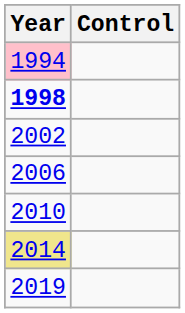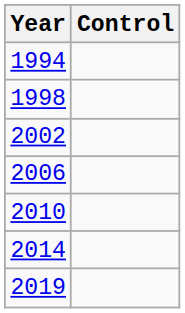(38, 61) pink background -> (38, 61) no background
(38, 99) bold -> (38, 99) normal
(38, 250) khaki background -> (38, 250) no background
